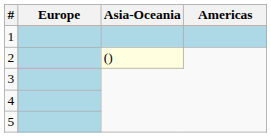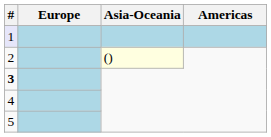(11, 36) no background -> (11, 36) lavender background
(11, 79) normal -> (11, 79) bold
